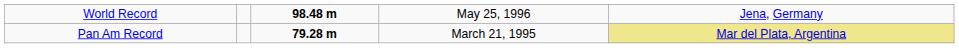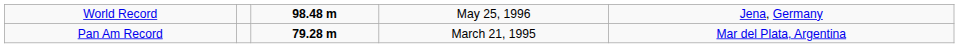(781, 33) khaki background -> (781, 33) no background
